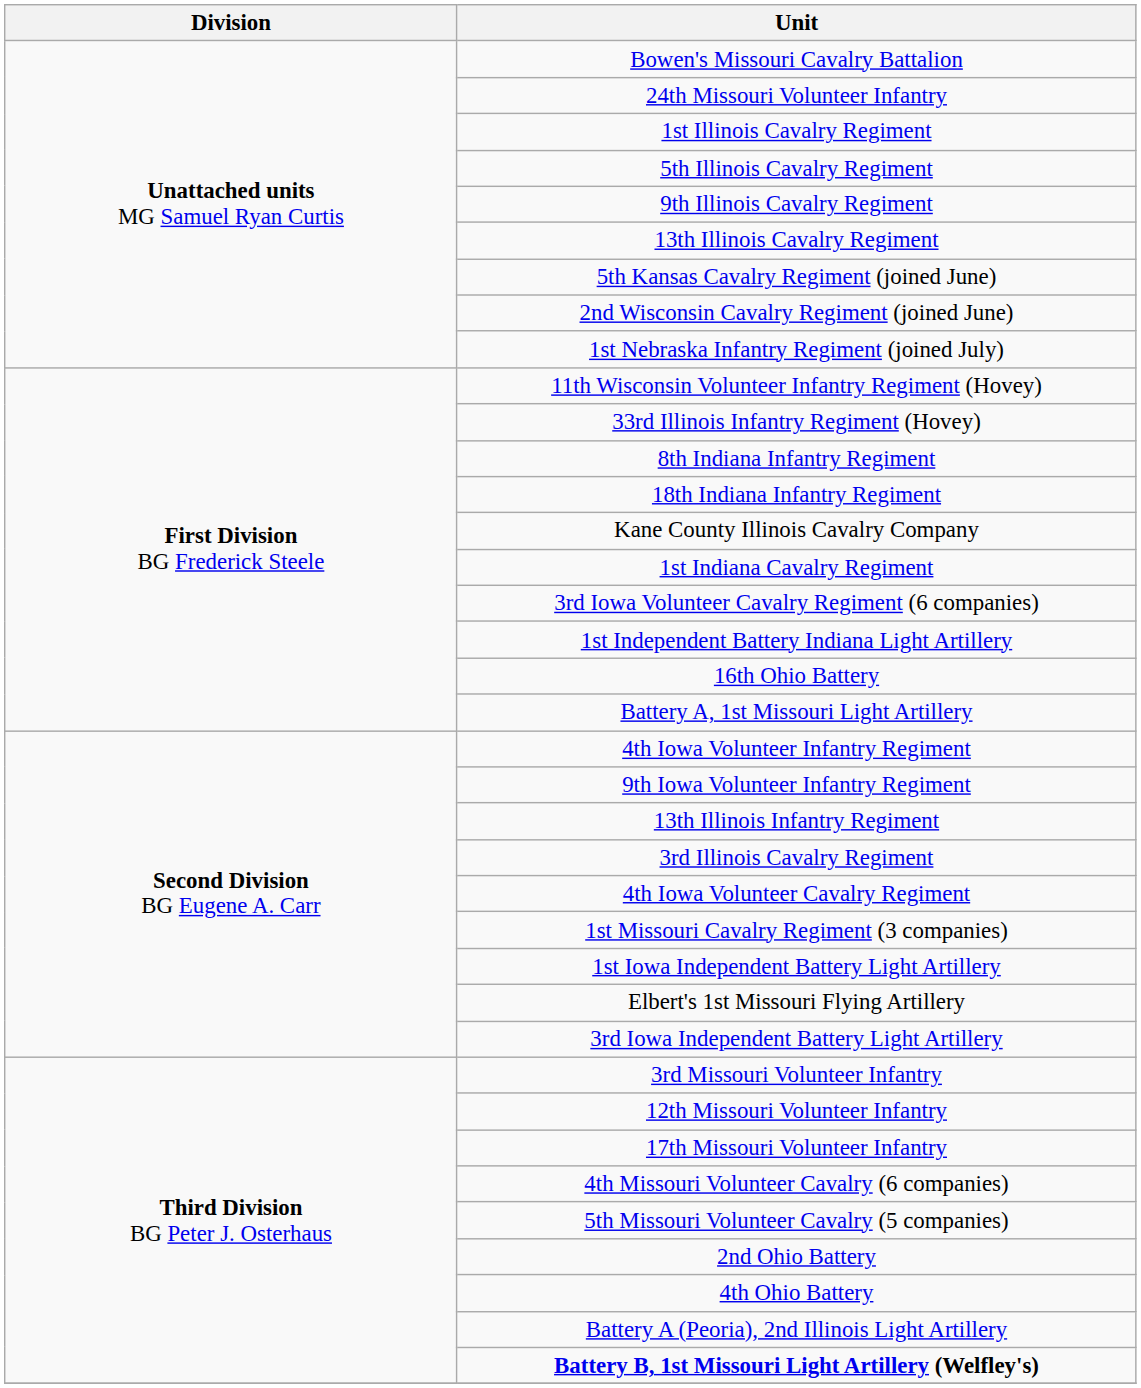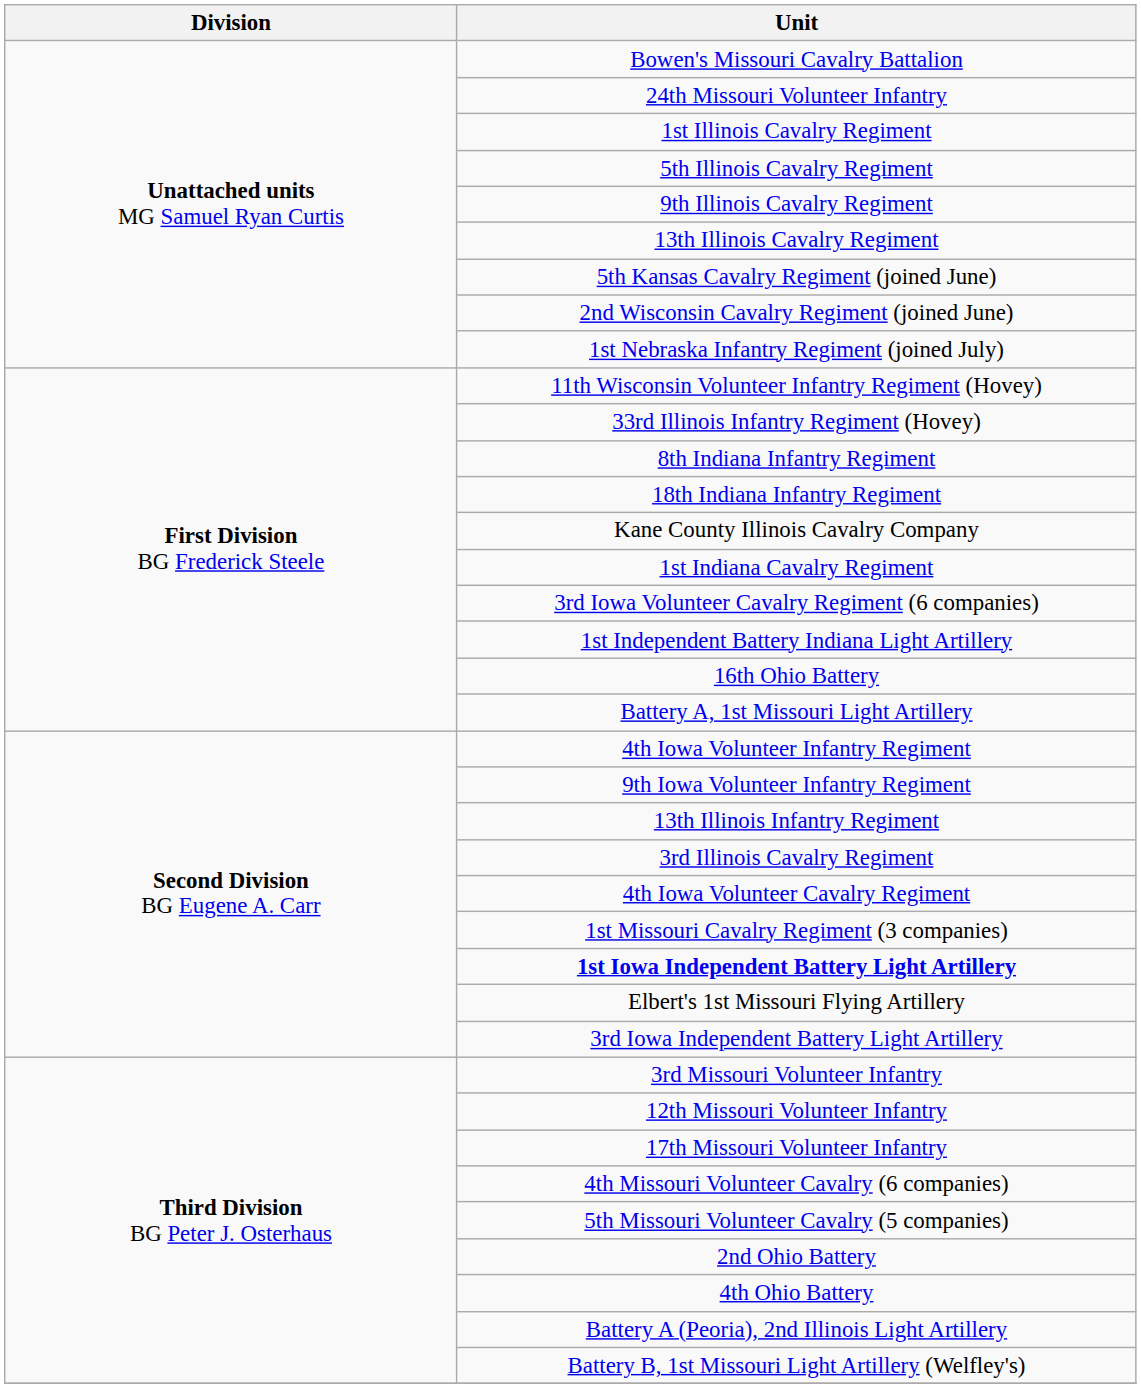(796, 966) normal -> (796, 966) bold
(796, 1365) bold -> (796, 1365) normal
